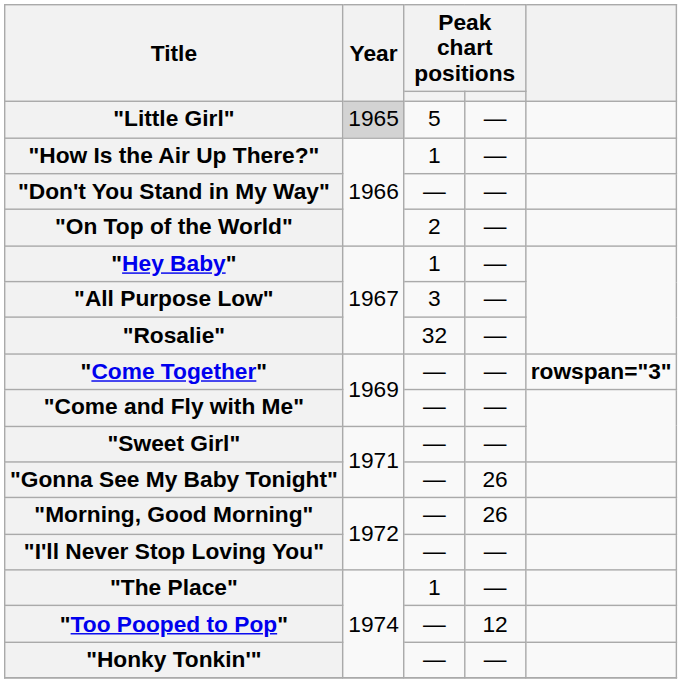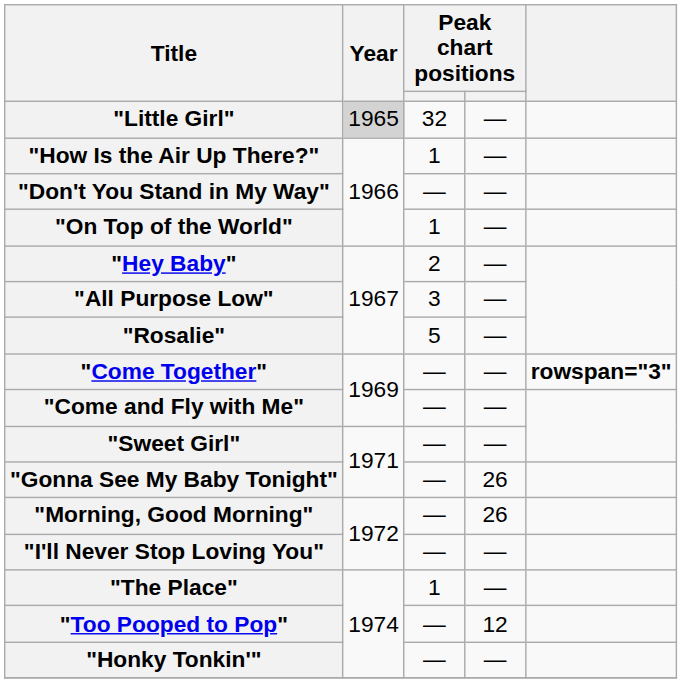(434, 119) 5 -> (434, 119) 32
(434, 227) 2 -> (434, 227) 1
(434, 263) 1 -> (434, 263) 2
(434, 335) 32 -> (434, 335) 5
